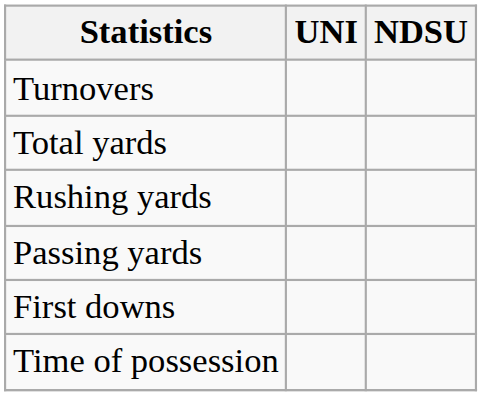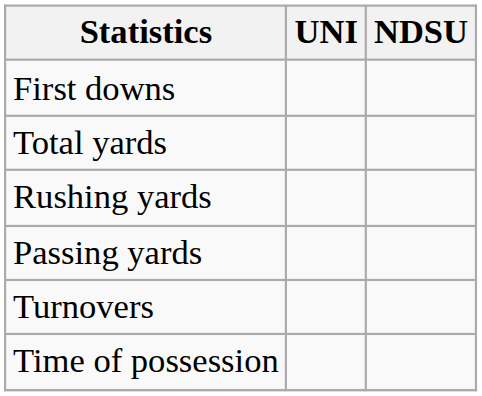rows swapped: (94, 306) <-> (83, 87)
